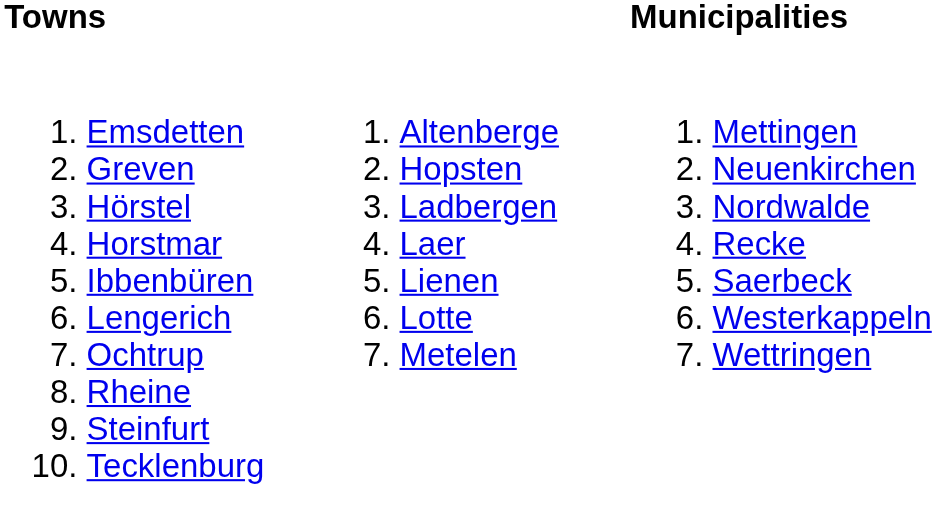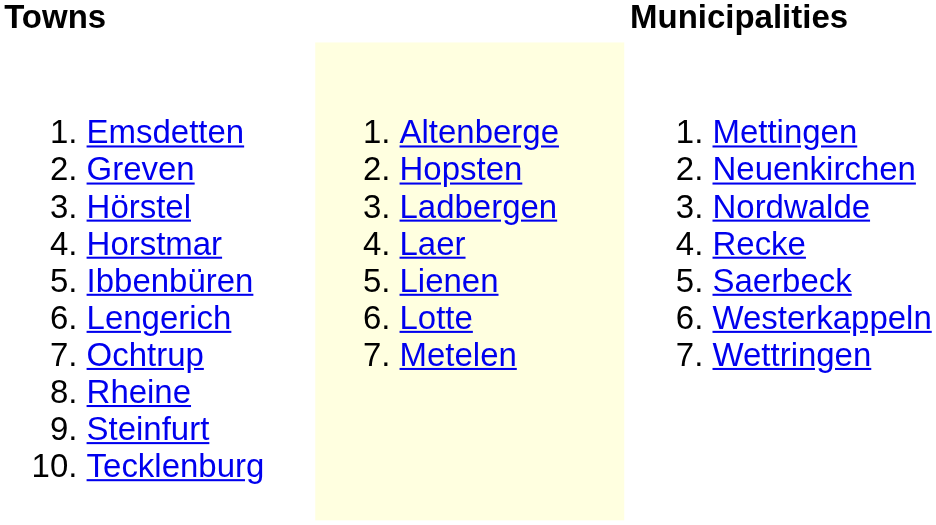(469, 244) no background -> (469, 244) lightyellow background
